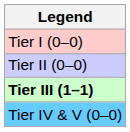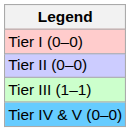(51, 90) bold -> (50, 90) normal
